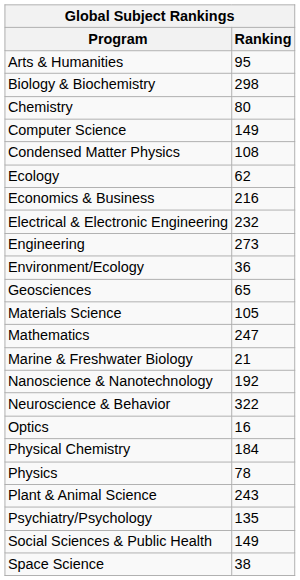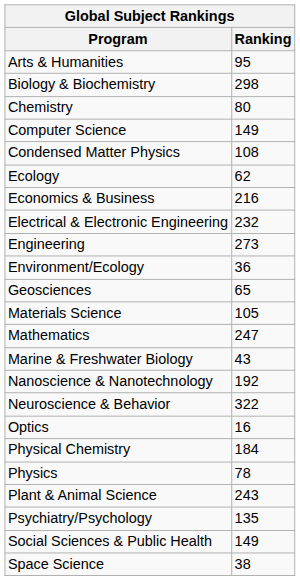(243, 358) 21 -> (243, 358) 43
